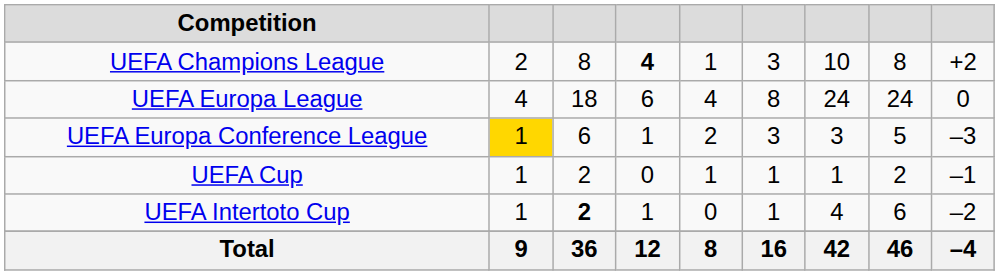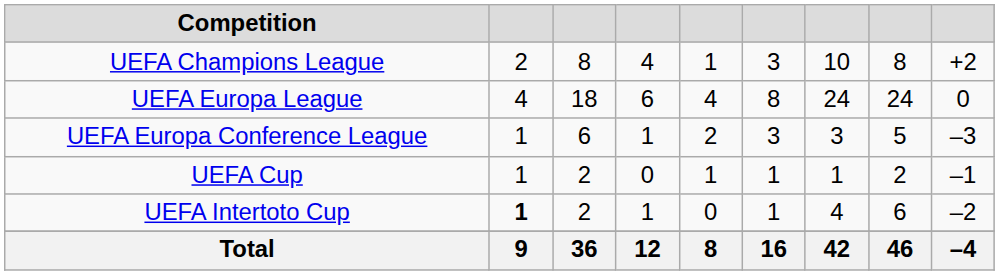(647, 61) bold -> (647, 61) normal
(521, 136) gold background -> (521, 136) no background
(521, 212) normal -> (521, 212) bold
(584, 212) bold -> (584, 212) normal
